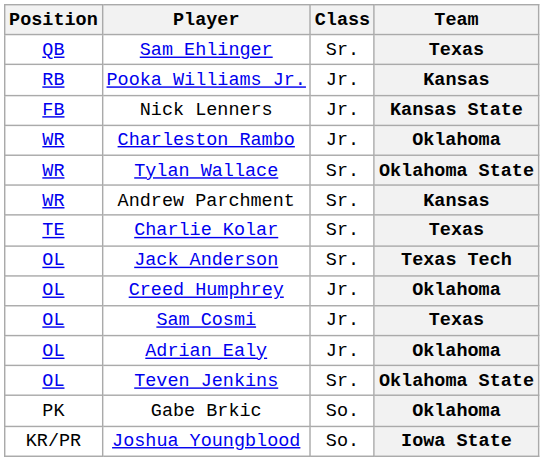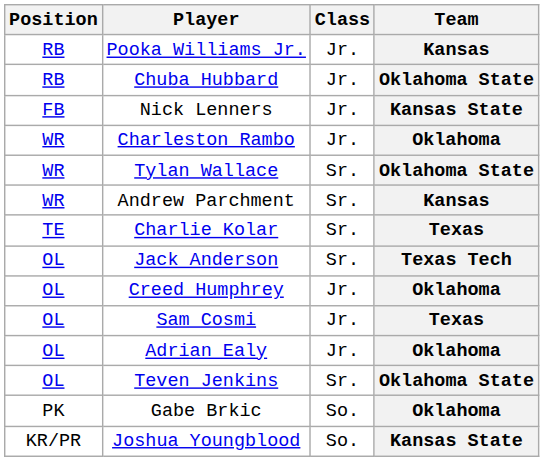- row: (206, 50)
+ row: (206, 80)
(456, 441) Iowa State -> (456, 441) Kansas State
